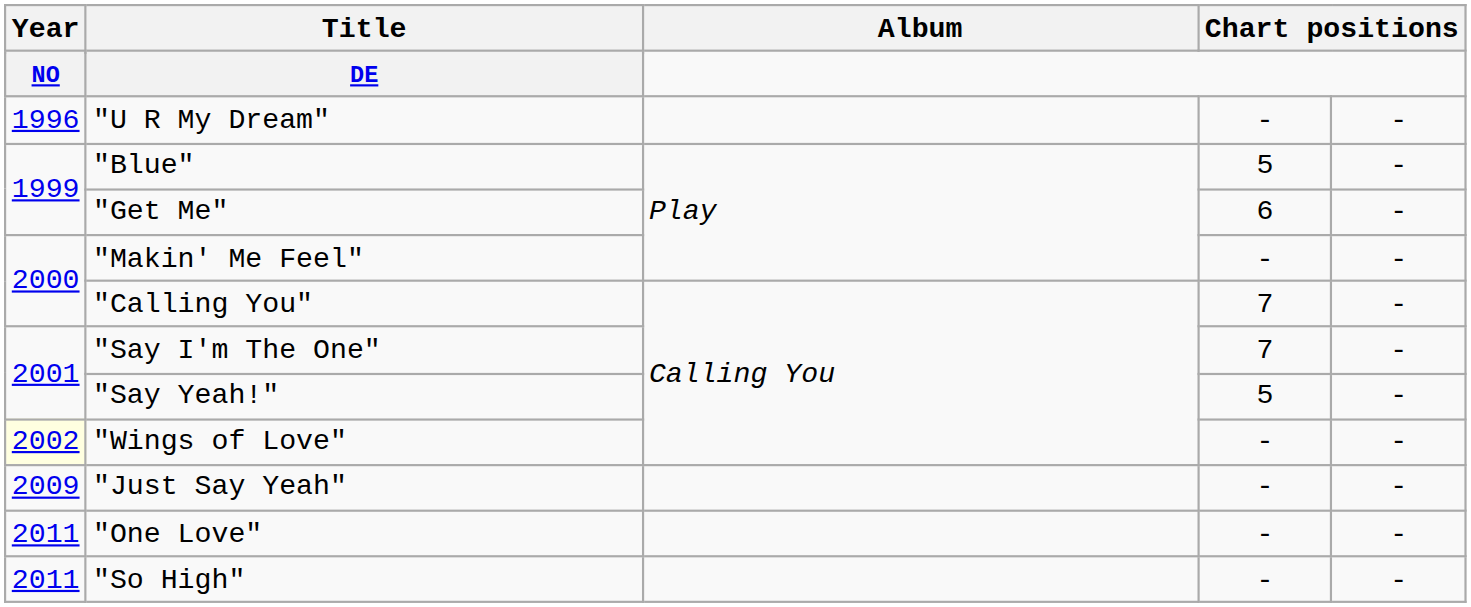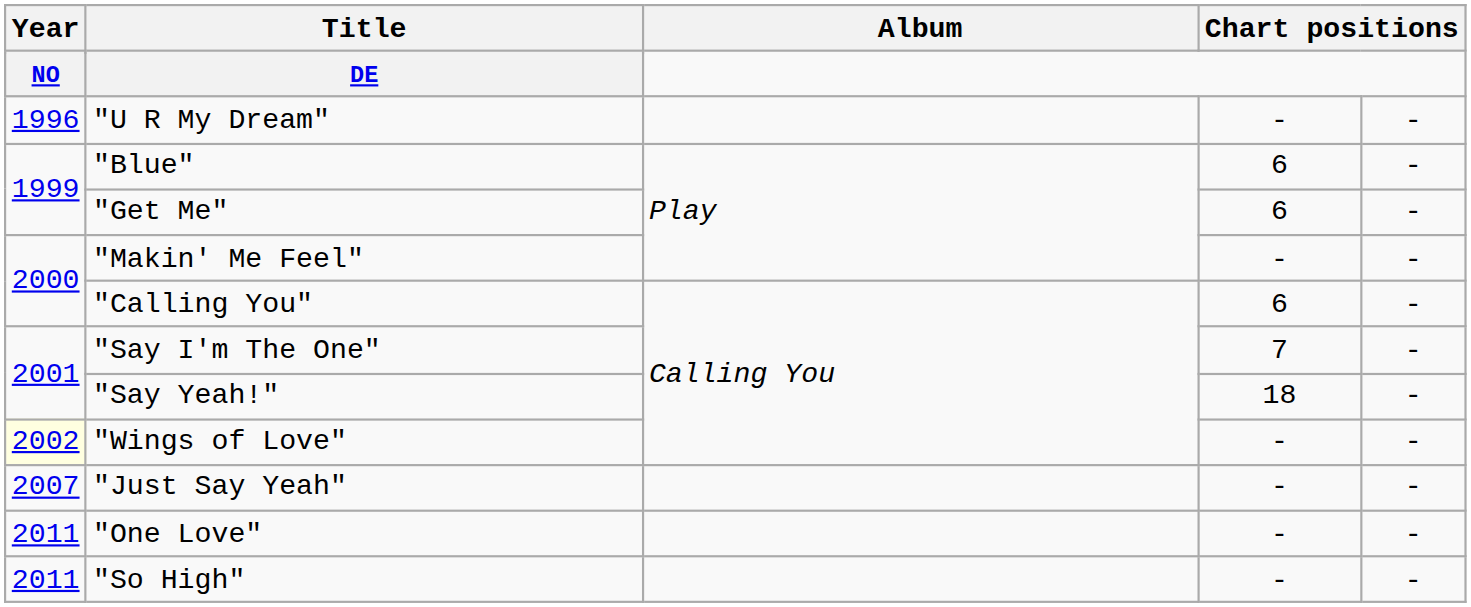(1265, 166) 5 -> (1279, 166) 6
(1265, 304) 7 -> (1279, 304) 6
(1265, 396) 5 -> (1280, 396) 18
(46, 488) 2009 -> (46, 488) 2007
